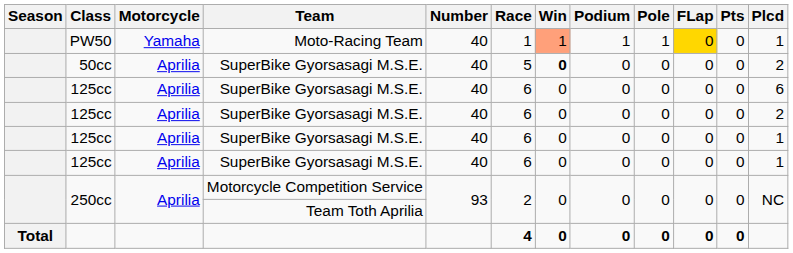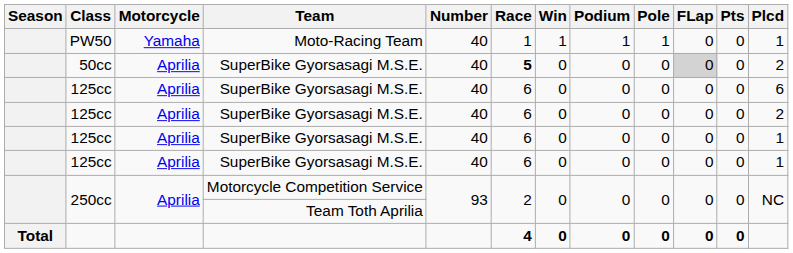(563, 41) lightsalmon background -> (563, 41) no background
(709, 41) gold background -> (709, 41) no background
(527, 65) normal -> (527, 65) bold
(563, 65) bold -> (563, 65) normal
(709, 65) no background -> (709, 65) lightgrey background
